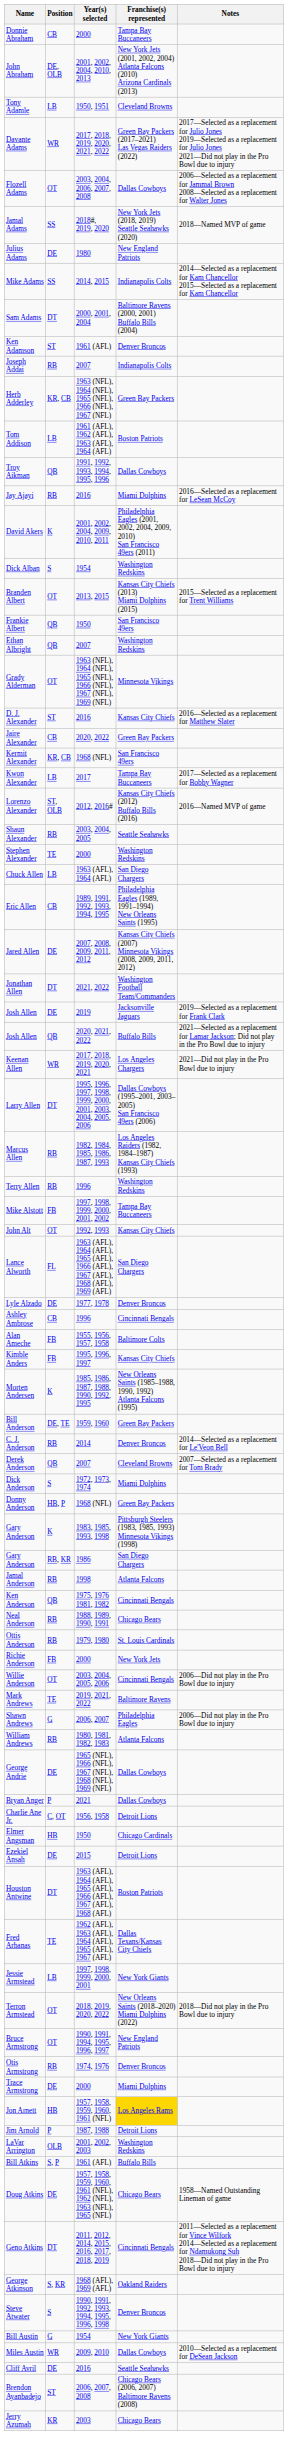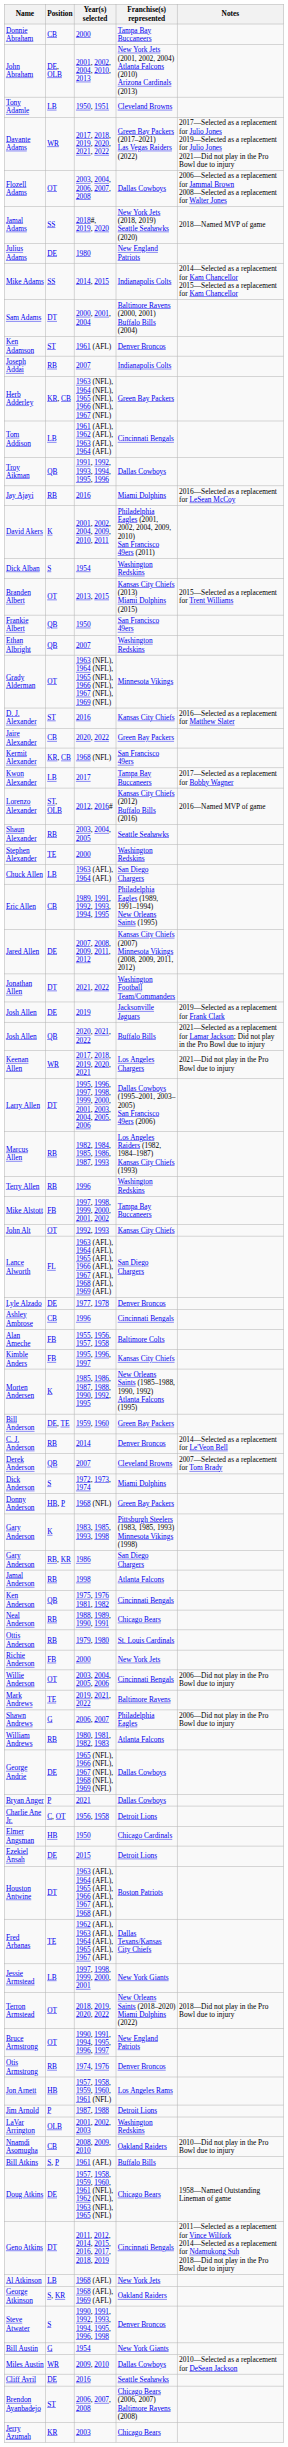(140, 439) Boston Patriots -> (146, 439) Cincinnati Bengals
- row: (22, 2087)
(145, 2111) gold background -> (145, 2091) no background
+ row: (22, 2146)
+ row: (24, 2280)
